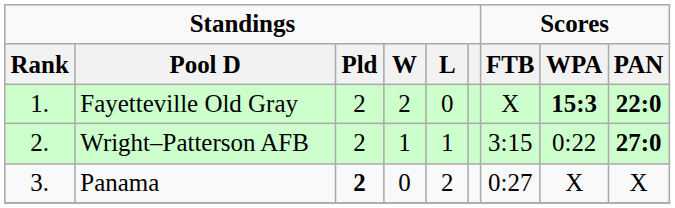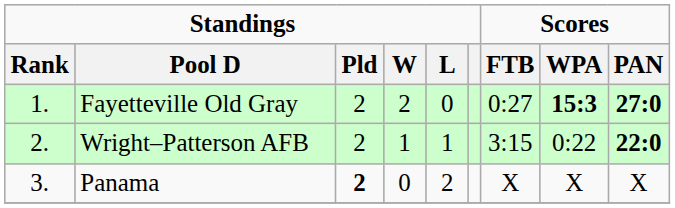(510, 103) X -> (510, 103) 0:27
(639, 103) 22:0 -> (639, 103) 27:0
(639, 143) 27:0 -> (639, 143) 22:0
(510, 182) 0:27 -> (510, 182) X
